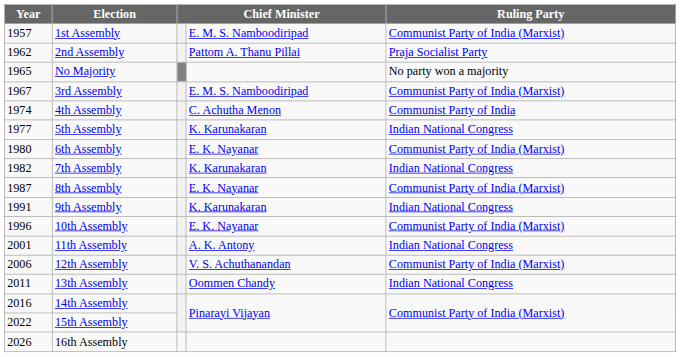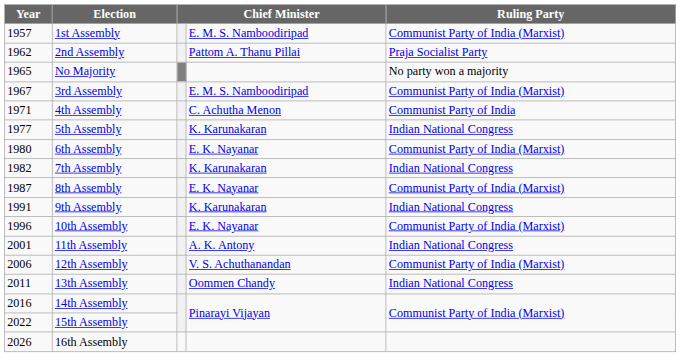(19, 110) 1974 -> (19, 110) 1971
